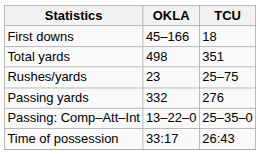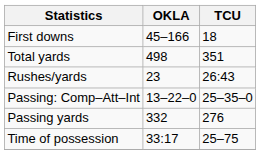(220, 77) 25–75 -> (219, 77) 26:43
rows swapped: (48, 97) <-> (74, 118)
(219, 139) 26:43 -> (220, 139) 25–75
